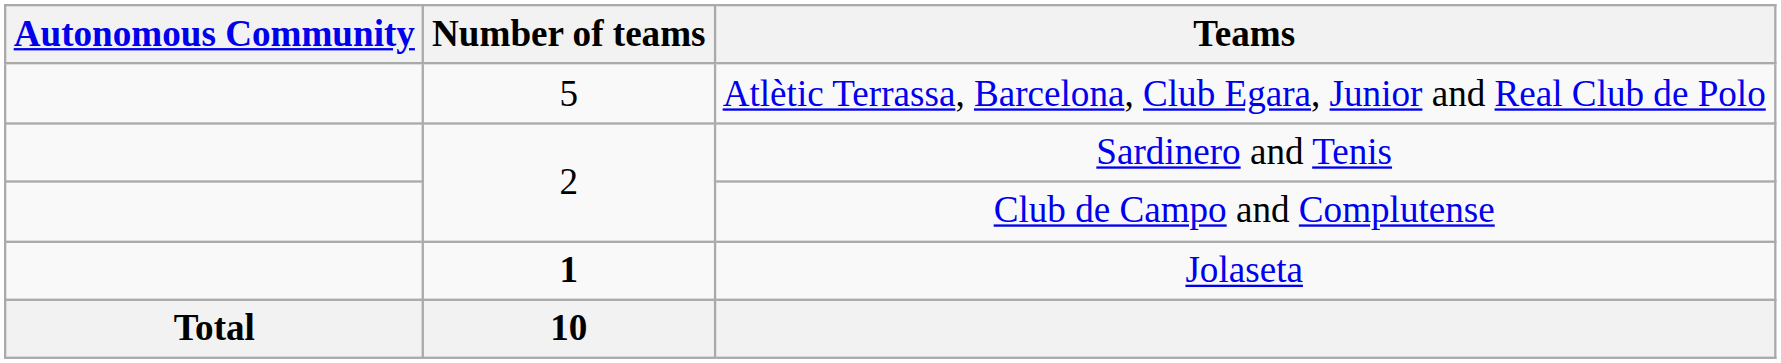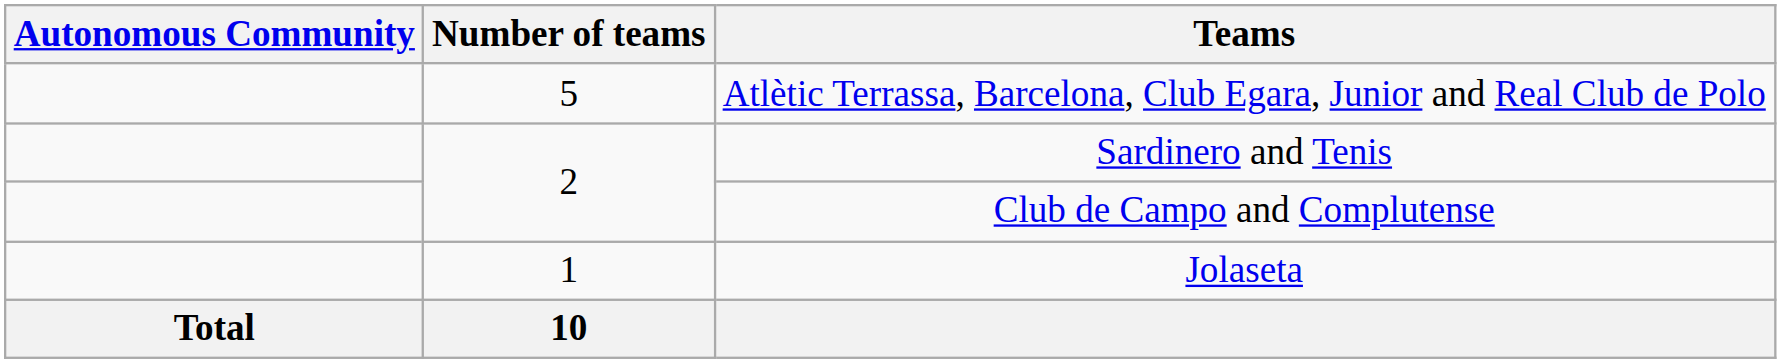(569, 269) bold -> (569, 269) normal
